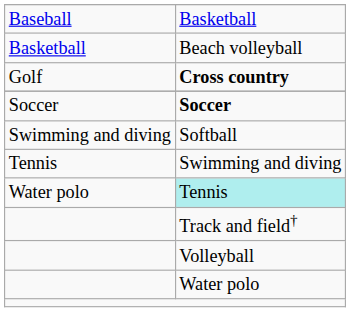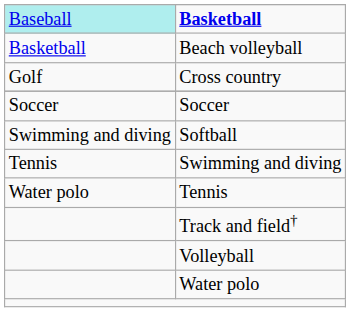(40, 18) no background -> (40, 18) paleturquoise background
(218, 18) normal -> (220, 18) bold
(234, 76) bold -> (230, 76) normal
(205, 105) bold -> (204, 105) normal
(204, 192) paleturquoise background -> (204, 192) no background
